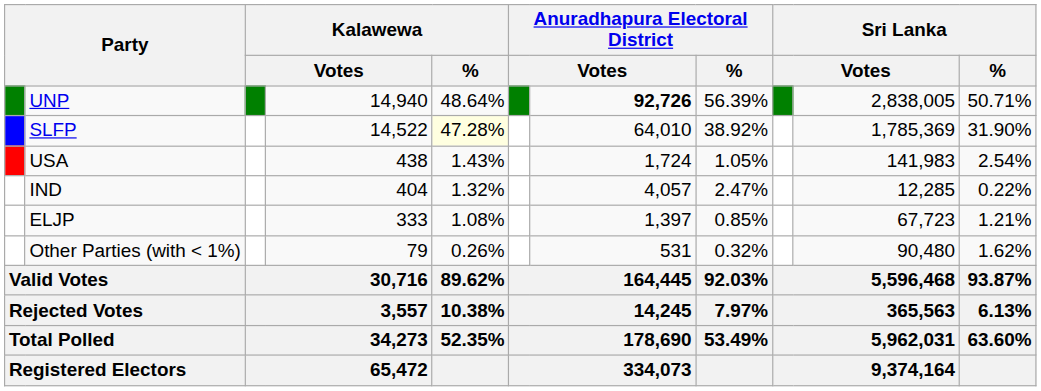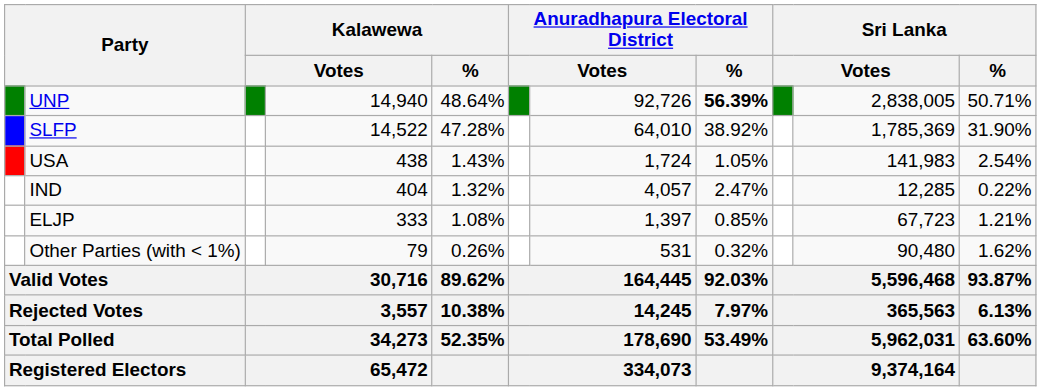(663, 100) bold -> (663, 100) normal
(736, 100) normal -> (736, 100) bold
(472, 130) lightyellow background -> (472, 130) no background
